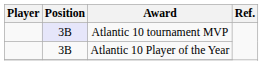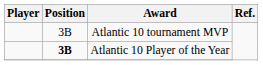(65, 32) lavender background -> (65, 32) no background
(65, 50) normal -> (65, 50) bold
